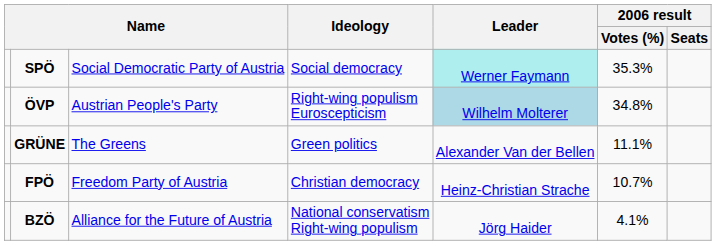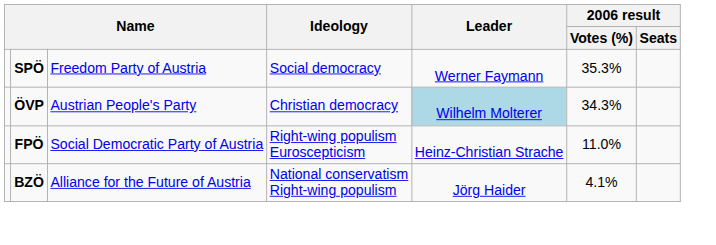(178, 68) Social Democratic Party of Austria -> (128, 68) Freedom Party of Austria
(515, 76) paleturquoise background -> (489, 76) no background
(354, 106) Right-wing populism Euroscepticism -> (334, 106) Christian democracy
(633, 106) 34.8% -> (601, 106) 34.3%
- row: (40, 144)
(149, 182) Freedom Party of Austria -> (157, 144) Social Democratic Party of Austria
(355, 182) Christian democracy -> (333, 144) Right-wing populism Euroscepticism
(633, 182) 10.7% -> (601, 144) 11.0%
